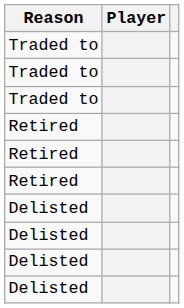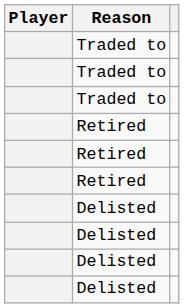columns swapped: (136, 18) <-> (54, 18)
